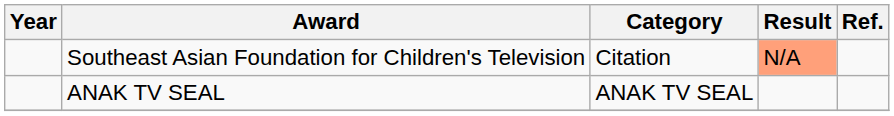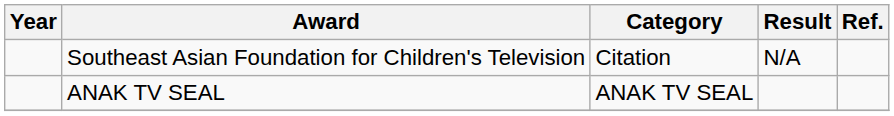(782, 57) lightsalmon background -> (782, 57) no background
